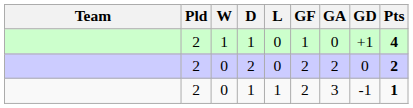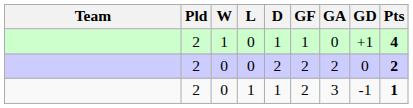columns swapped: (251, 16) <-> (277, 16)
